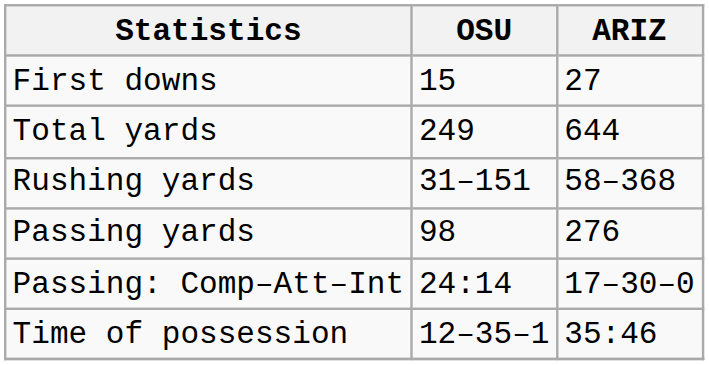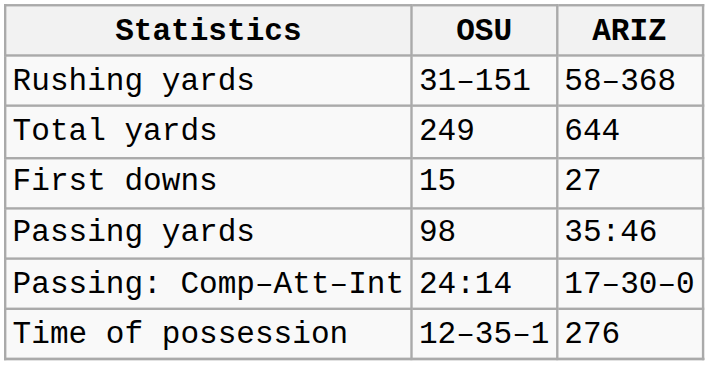rows swapped: (115, 81) <-> (134, 182)
(592, 233) 276 -> (611, 233) 35:46
(611, 334) 35:46 -> (592, 334) 276
